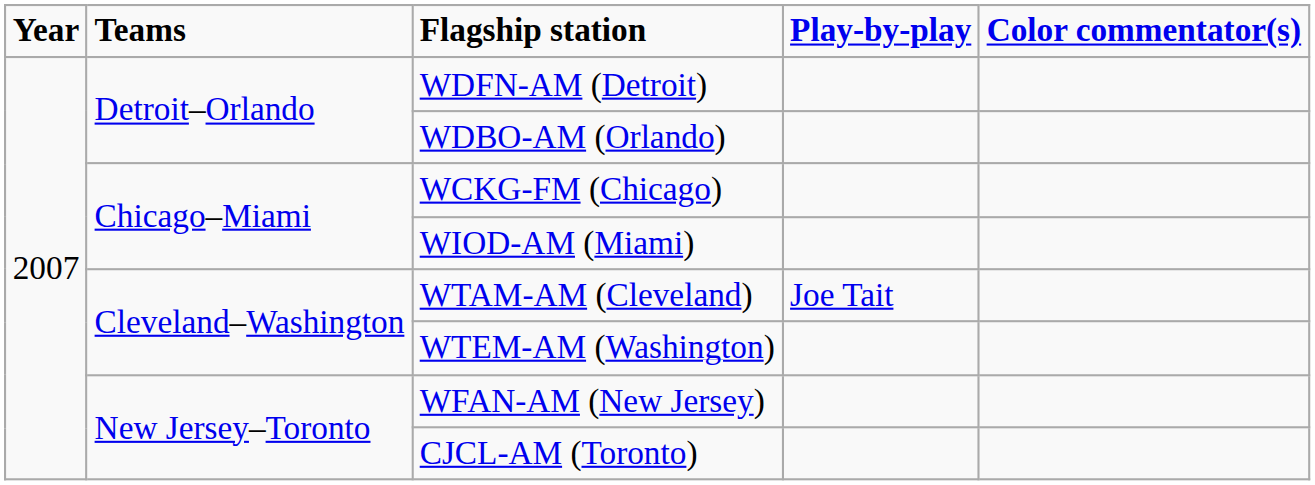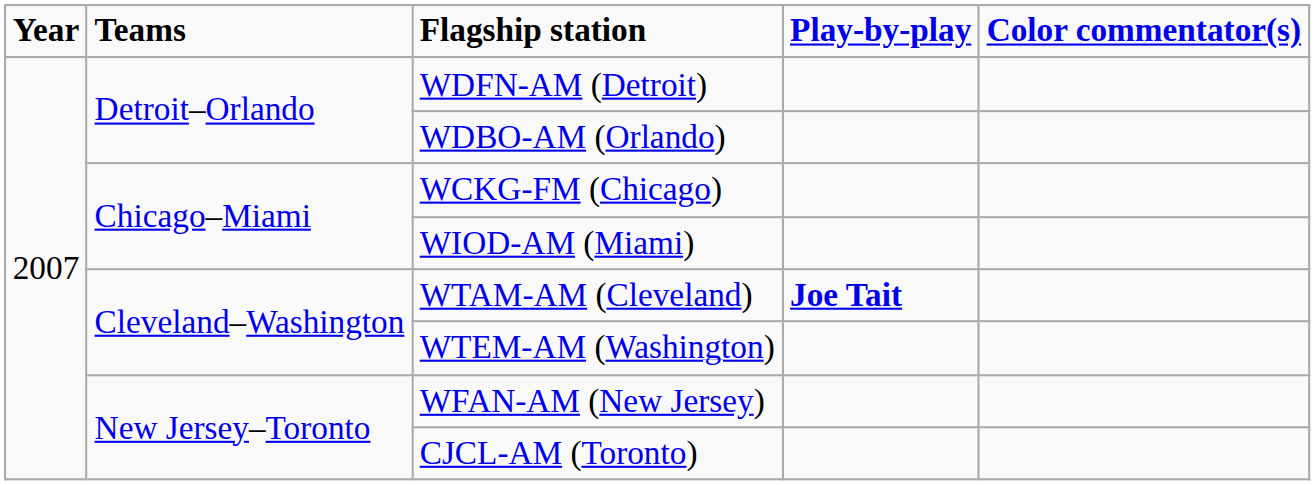(842, 294) normal -> (846, 294) bold
